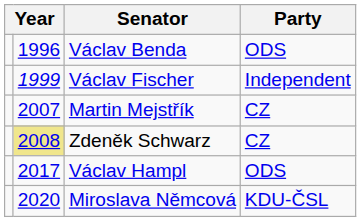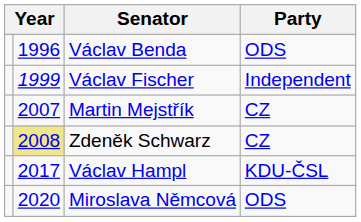(265, 170) ODS -> (287, 170) KDU-ČSL
(287, 200) KDU-ČSL -> (265, 200) ODS
